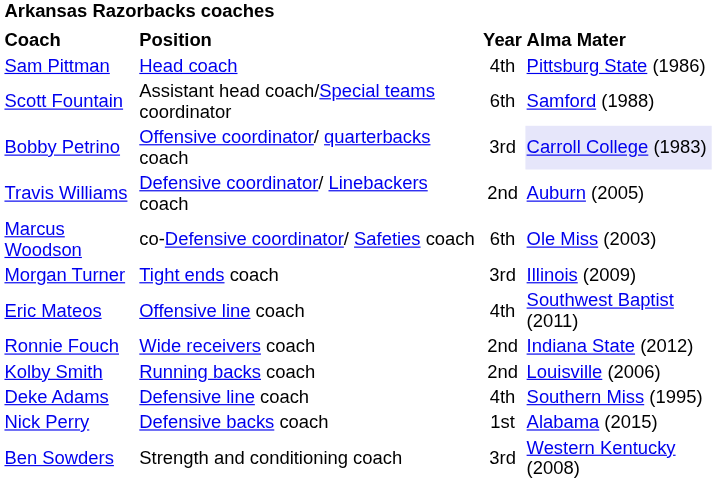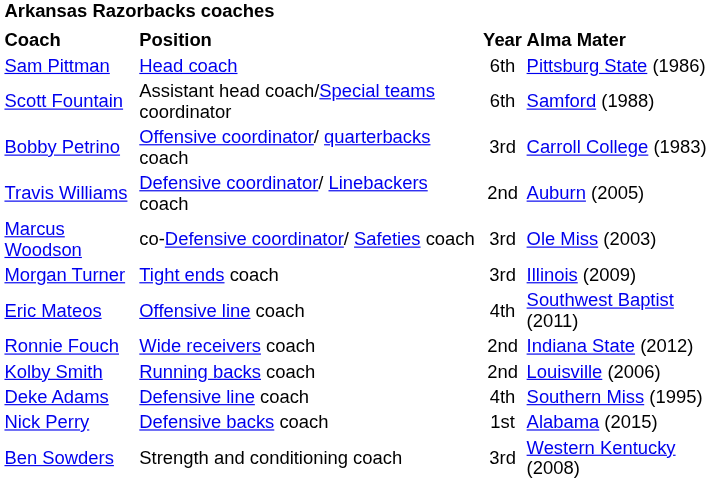(503, 65) 4th -> (503, 65) 6th
(617, 147) lavender background -> (617, 147) no background
(503, 239) 6th -> (503, 239) 3rd
